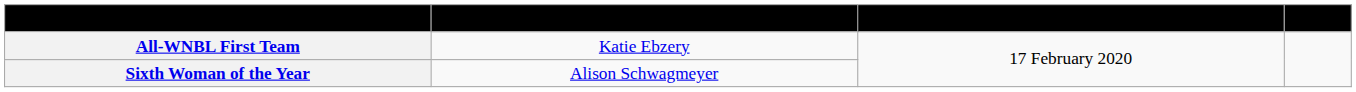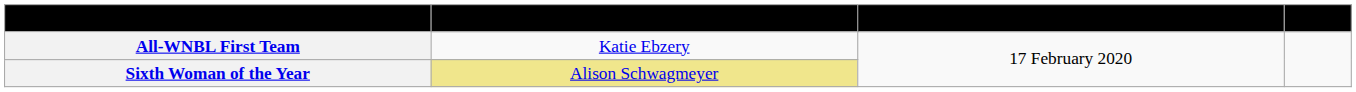(644, 73) no background -> (644, 73) khaki background
